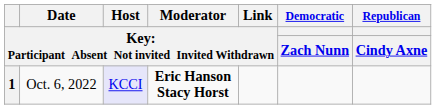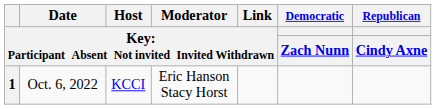(126, 84) lavender background -> (128, 84) no background
(193, 84) bold -> (194, 84) normal
